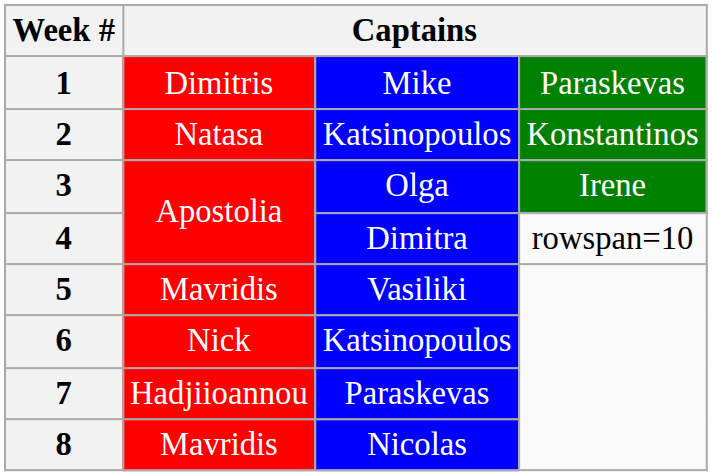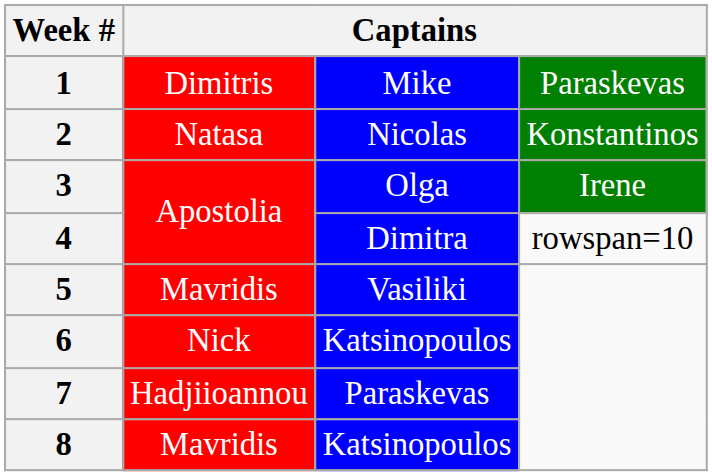(417, 133) Katsinopoulos -> (417, 133) Nicolas
(417, 444) Nicolas -> (417, 444) Katsinopoulos
